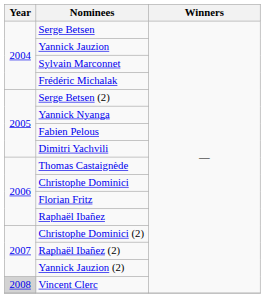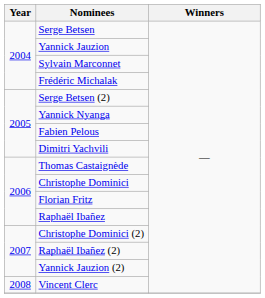(20, 285) lightgrey background -> (20, 285) no background
